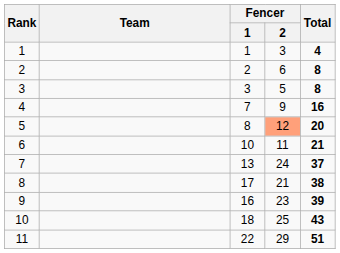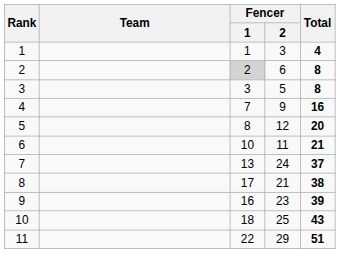(247, 70) no background -> (247, 70) lightgrey background
(282, 126) lightsalmon background -> (282, 126) no background
